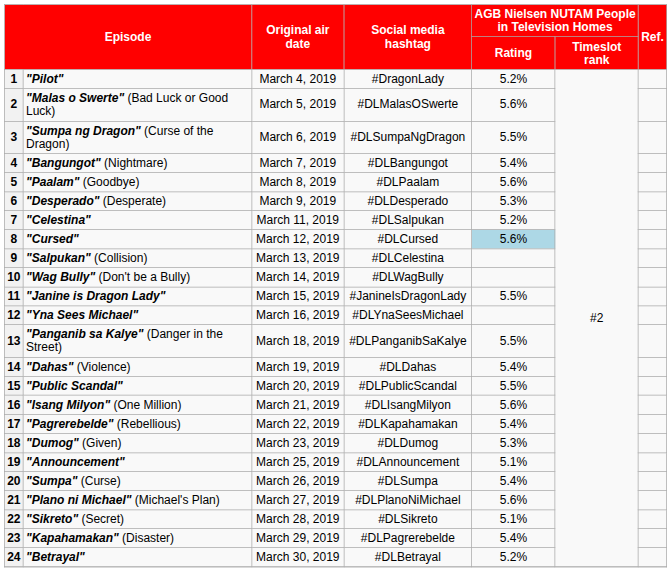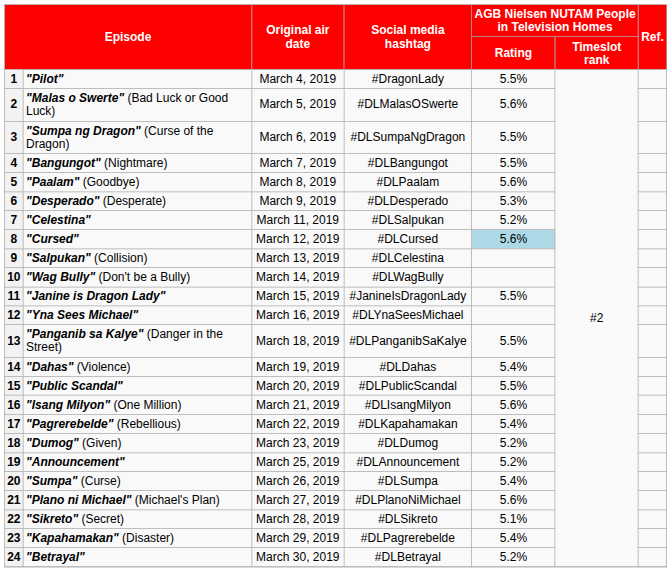(513, 79) 5.2% -> (513, 79) 5.5%
(513, 163) 5.4% -> (513, 163) 5.5%
(513, 443) 5.3% -> (513, 443) 5.2%
(513, 462) 5.1% -> (513, 462) 5.2%
